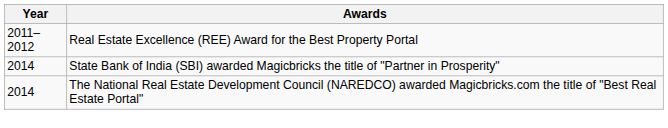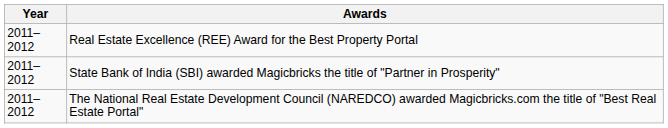(21, 66) 2014 -> (24, 73) 2011–2012
(21, 92) 2014 -> (24, 106) 2011–2012
